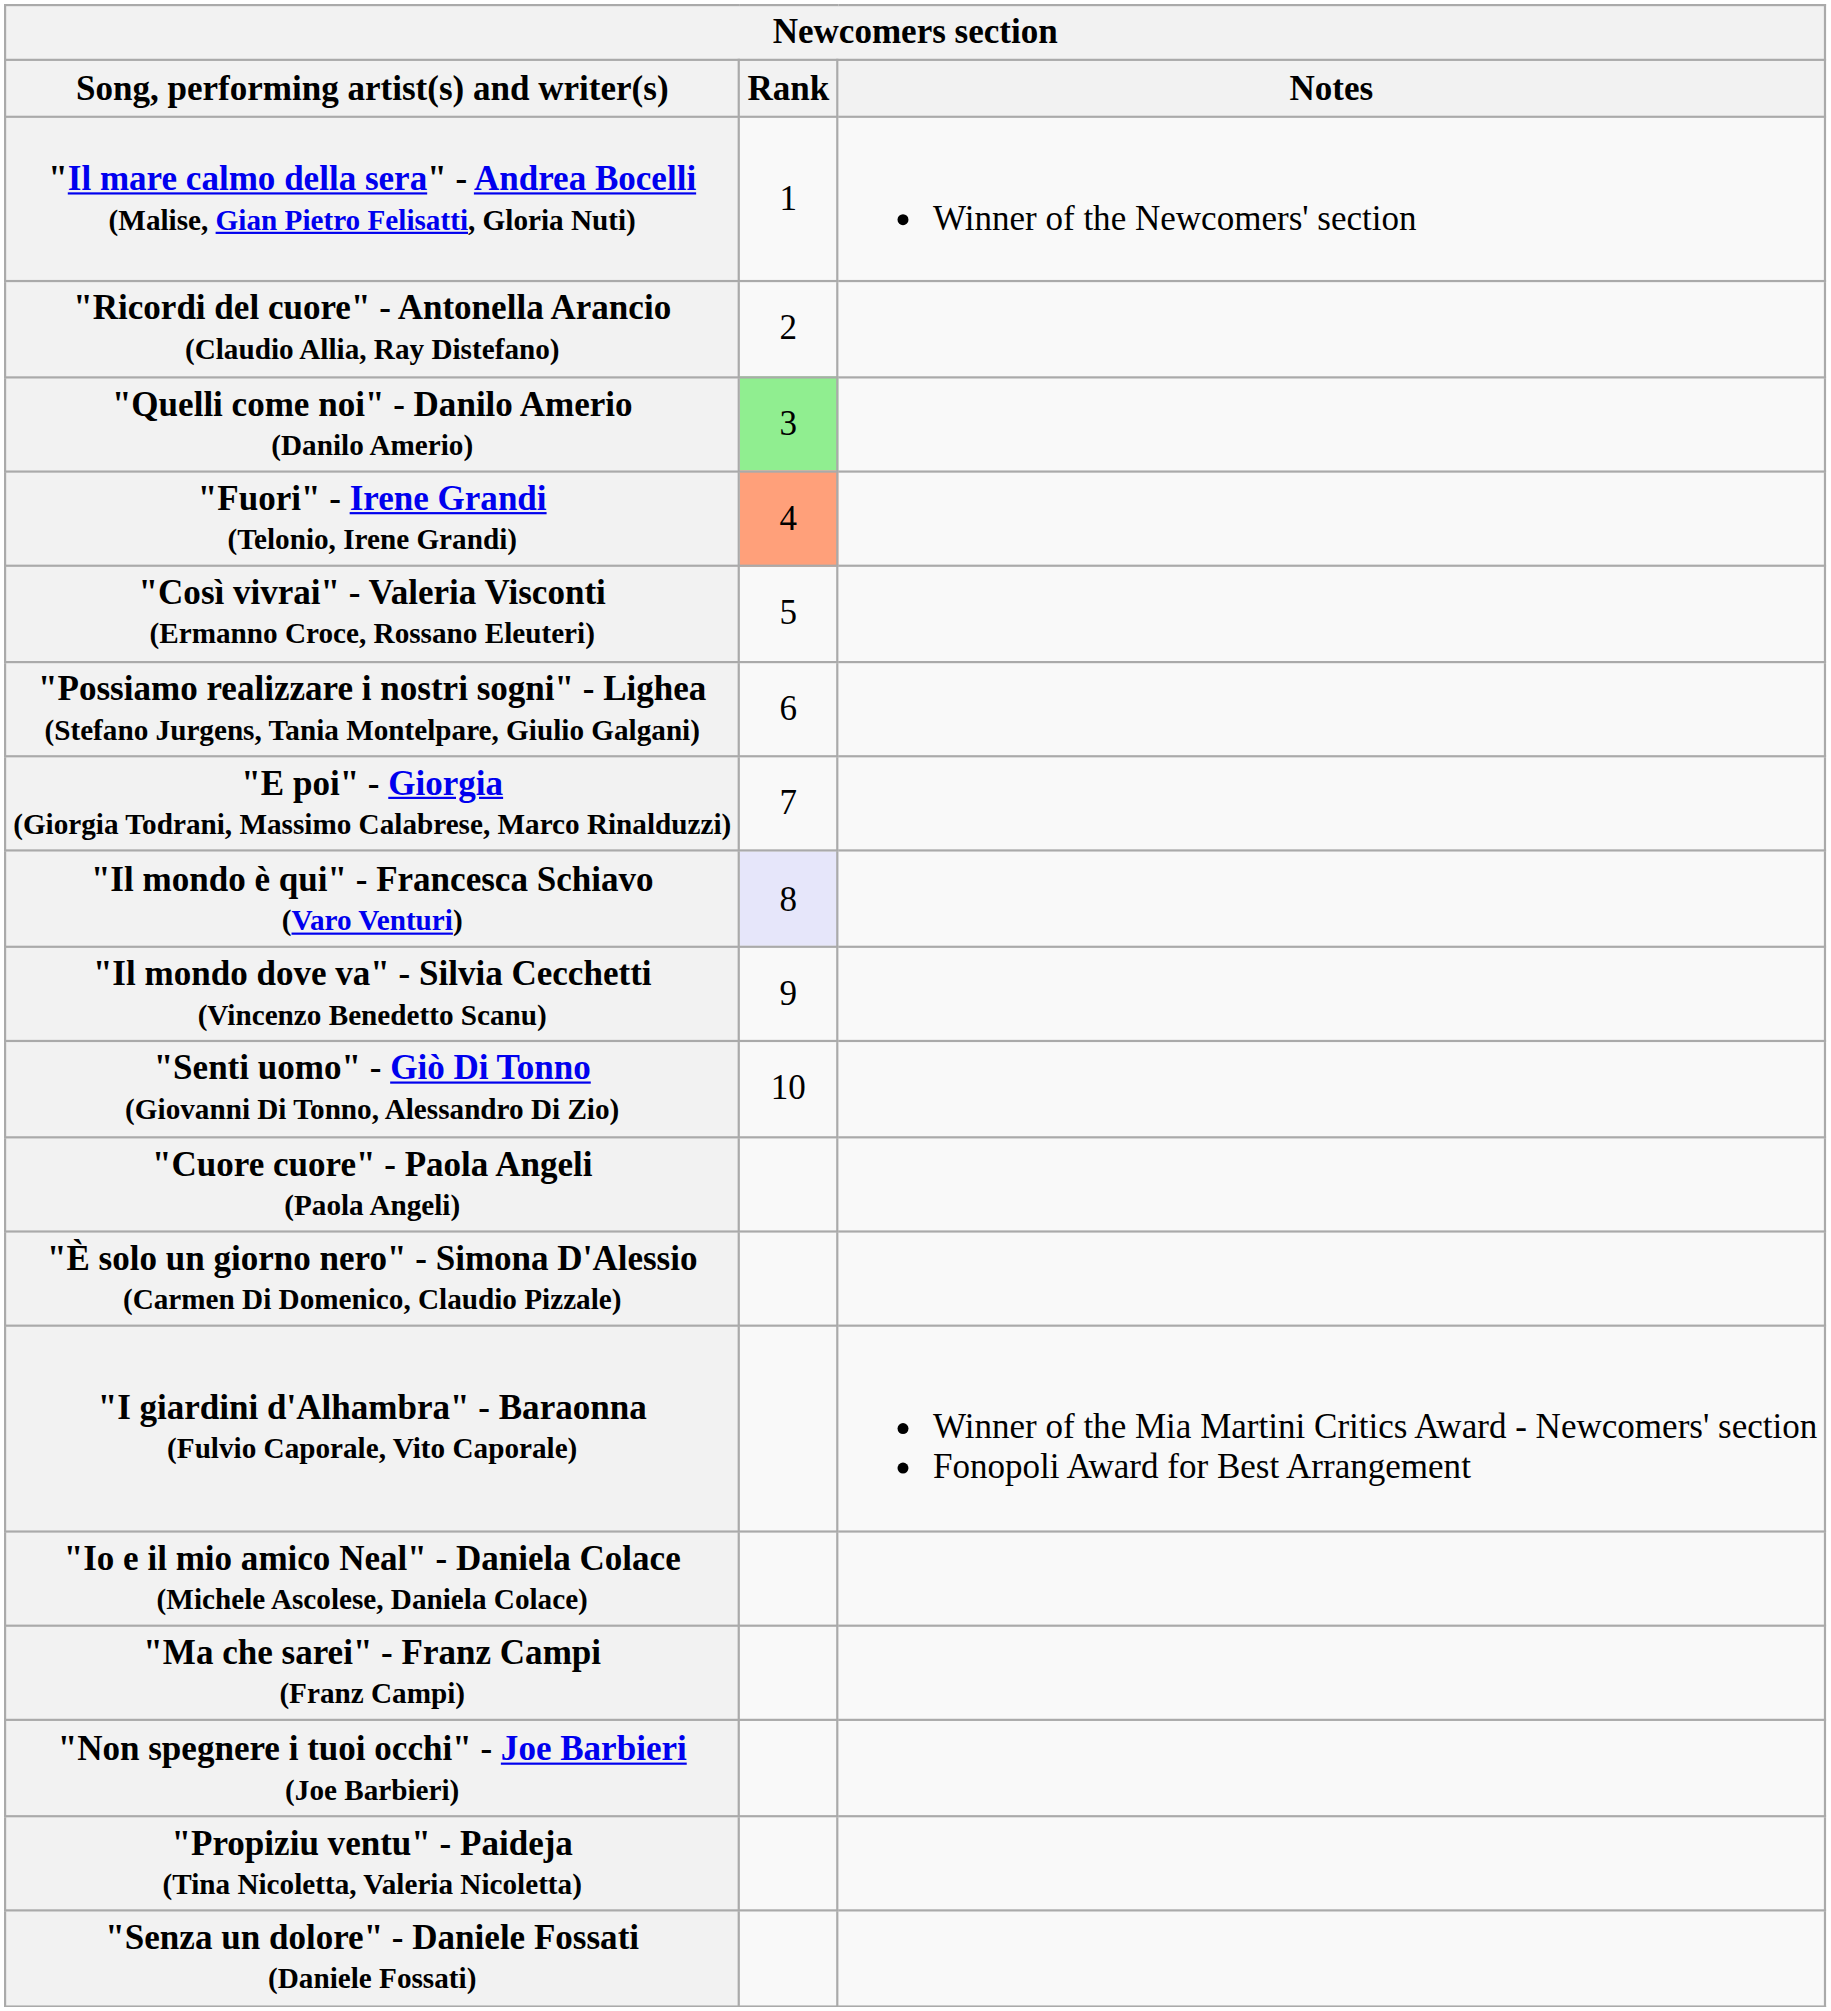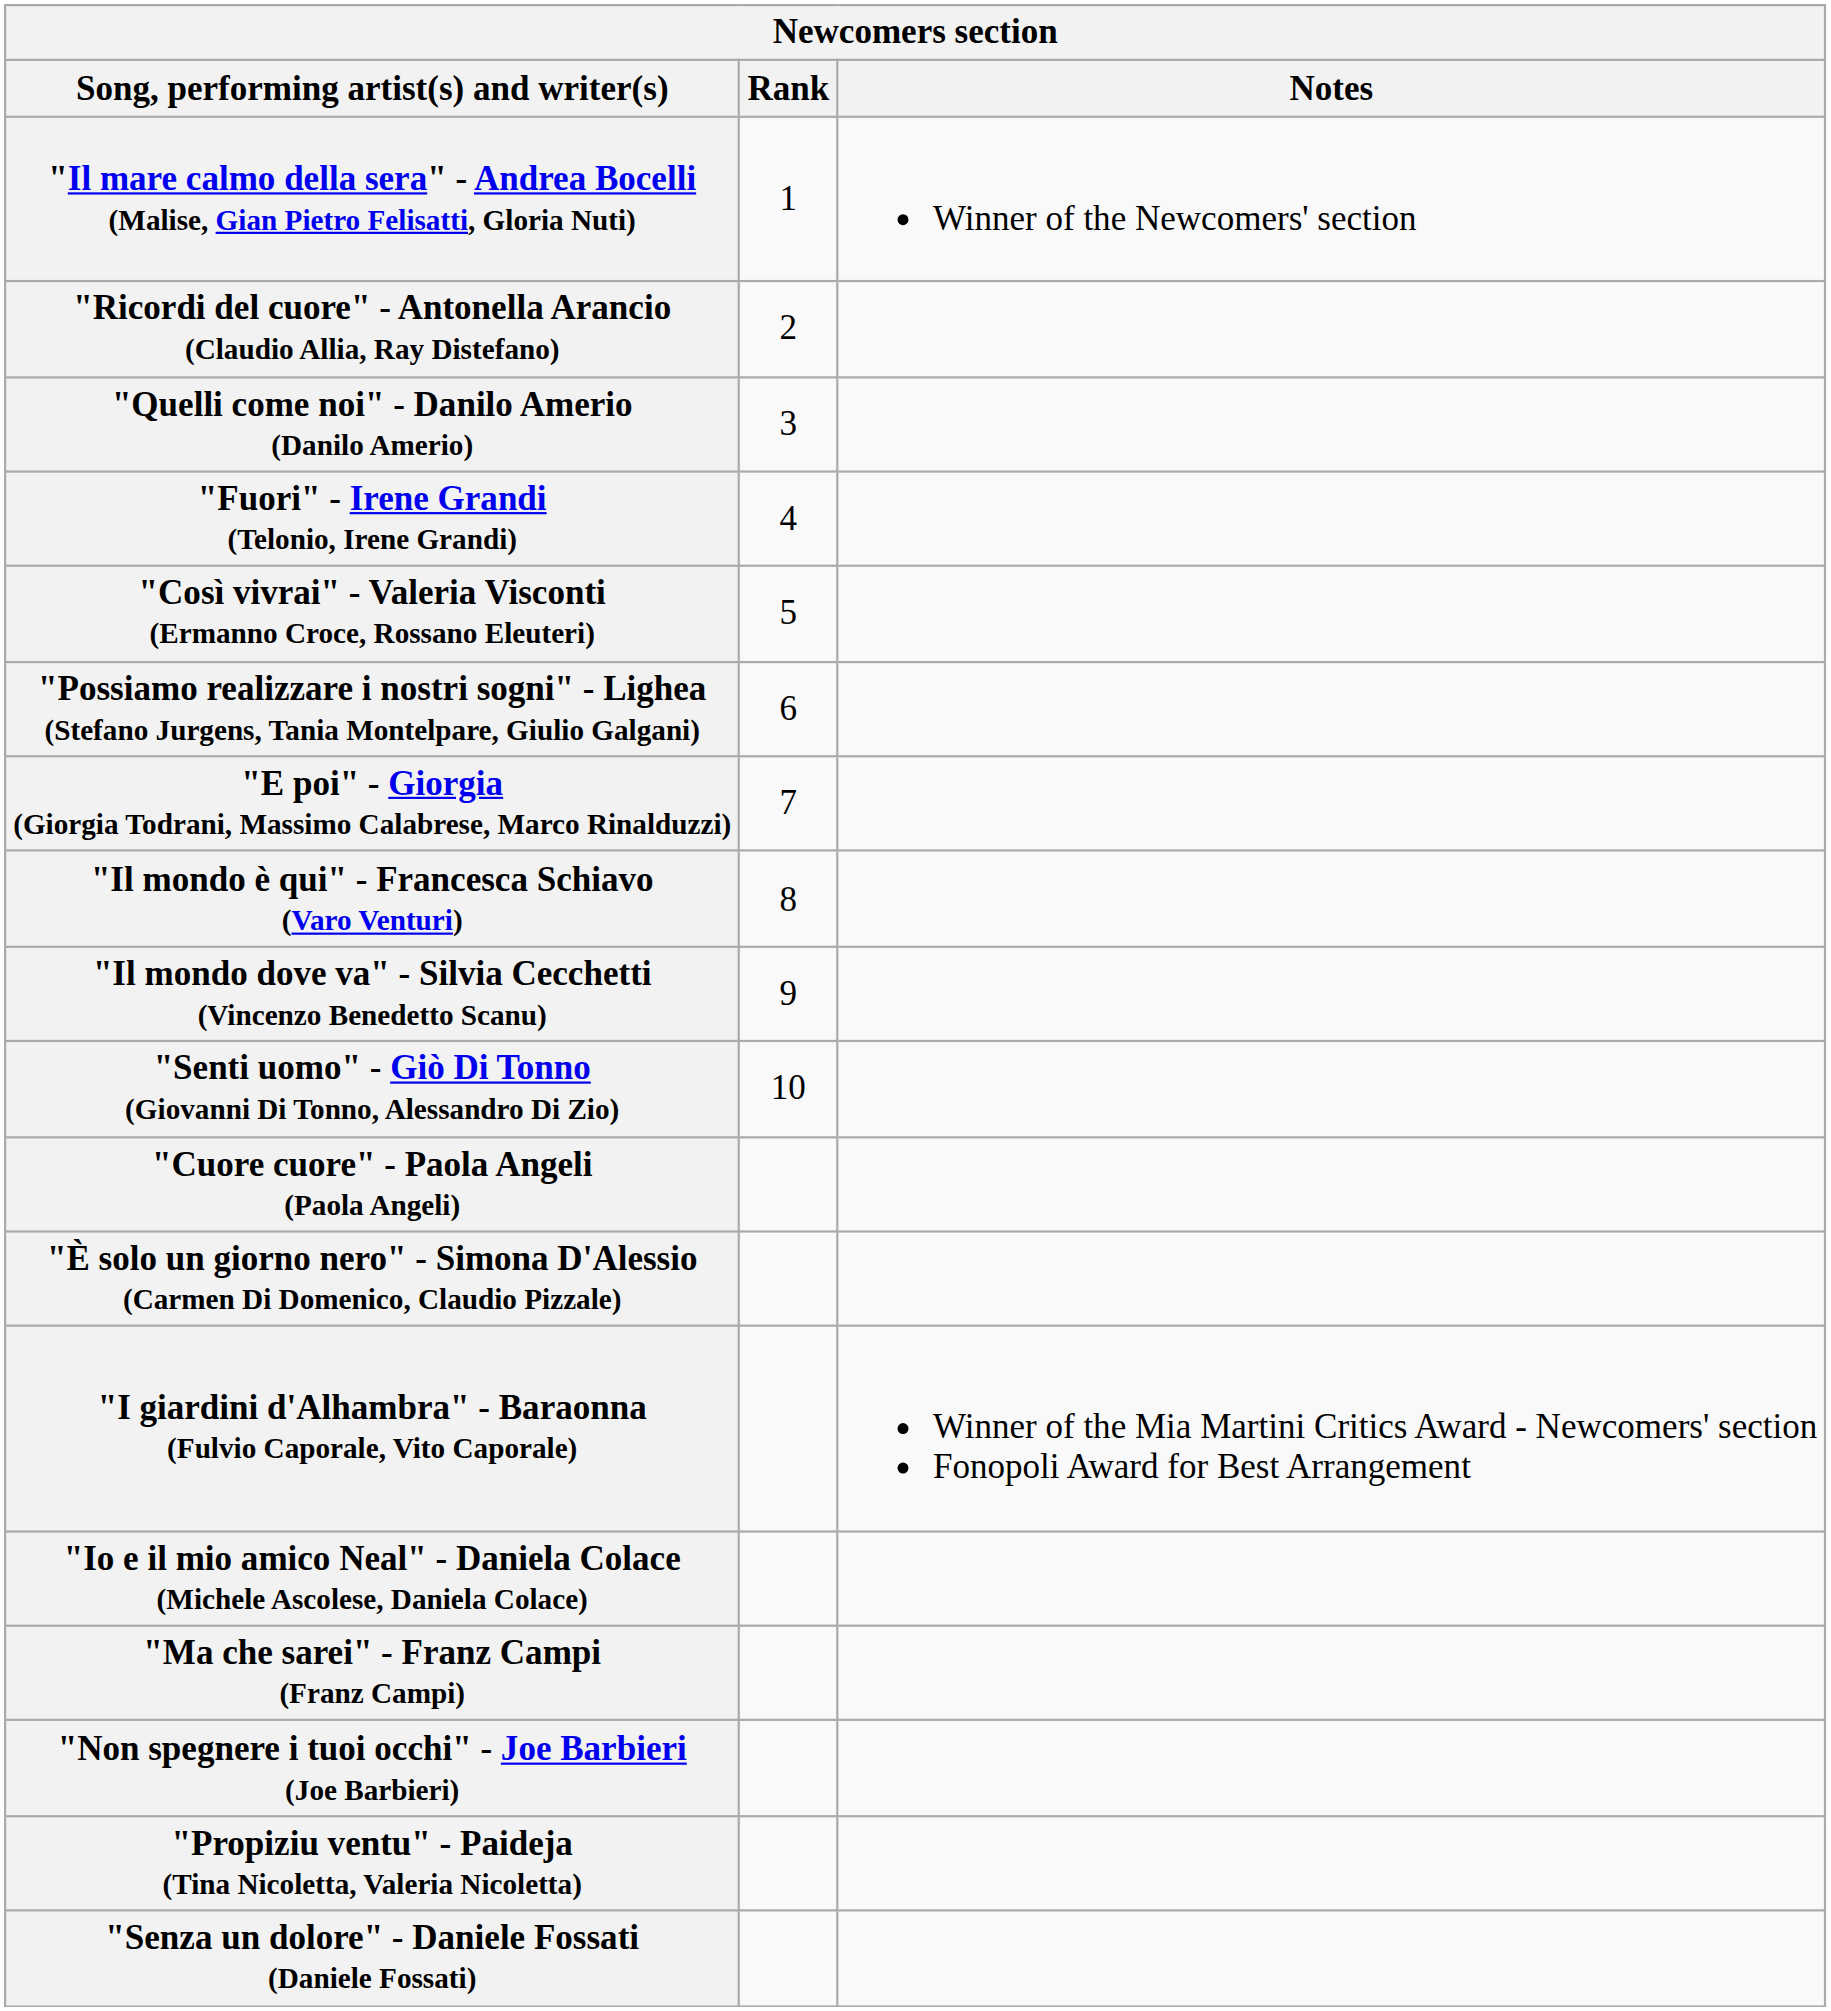(788, 423) lightgreen background -> (788, 423) no background
(788, 518) lightsalmon background -> (788, 518) no background
(788, 898) lavender background -> (788, 898) no background
